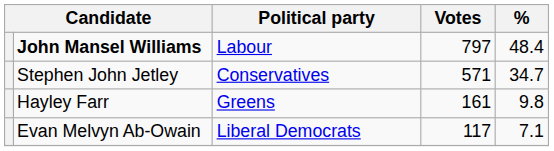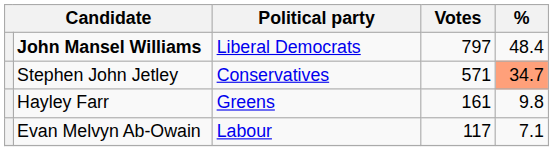(244, 46) Labour -> (289, 46) Liberal Democrats
(527, 74) no background -> (527, 74) lightsalmon background
(289, 131) Liberal Democrats -> (244, 131) Labour
